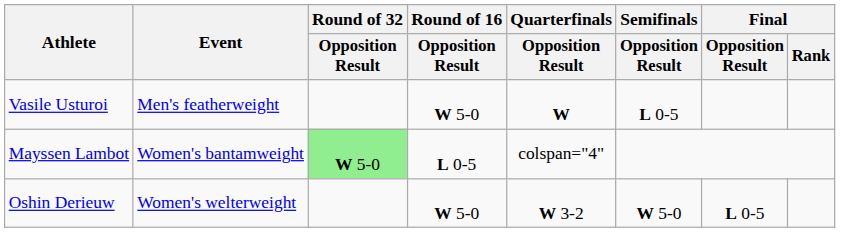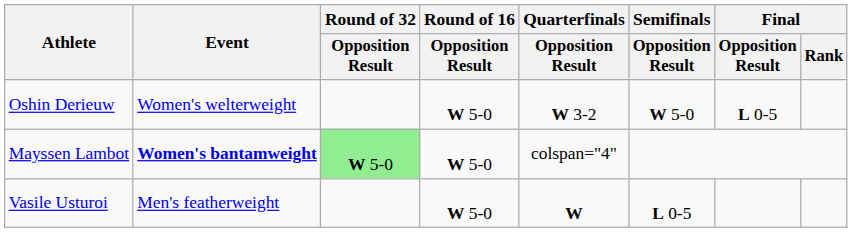rows swapped: (58, 104) <-> (62, 203)
(221, 154) normal -> (227, 154) bold
(457, 164) L 0-5 -> (470, 164) W 5-0
